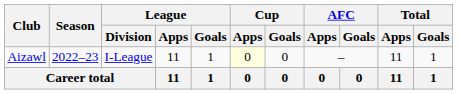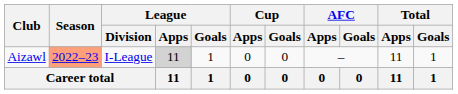(75, 57) no background -> (75, 57) lightsalmon background
(173, 57) no background -> (173, 57) lightgrey background
(248, 57) lightyellow background -> (248, 57) no background
